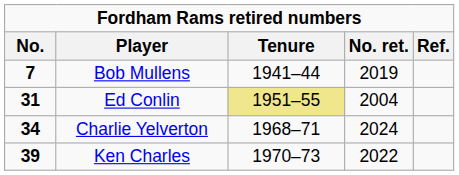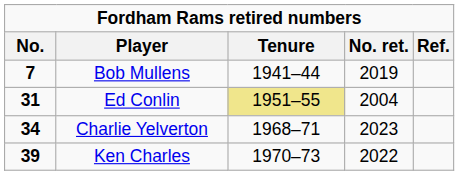(379, 128) 2024 -> (379, 128) 2023
